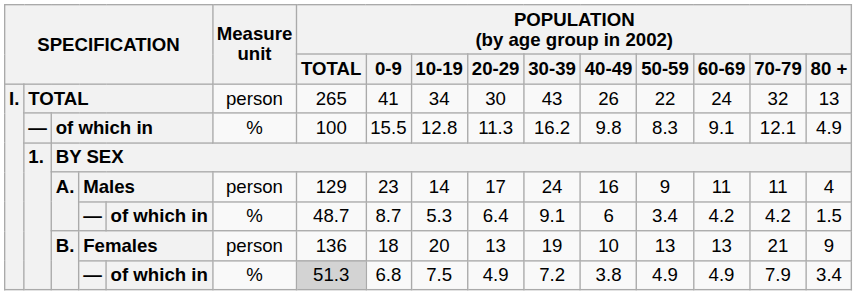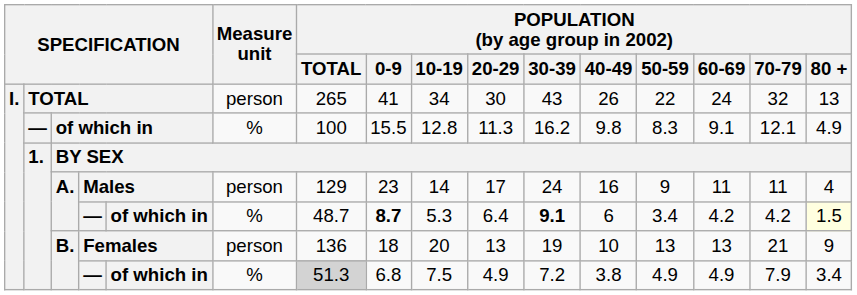(388, 216) normal -> (388, 216) bold
(552, 216) normal -> (552, 216) bold
(829, 216) no background -> (829, 216) lightyellow background
